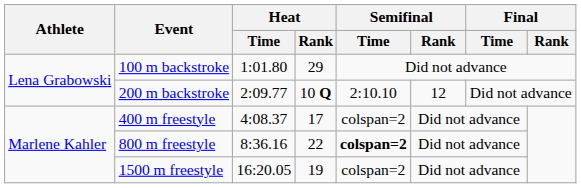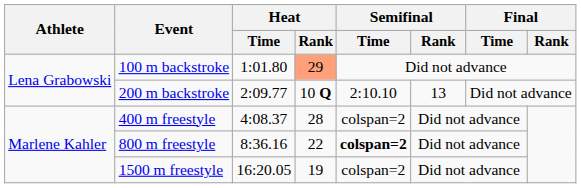(316, 67) no background -> (316, 67) lightsalmon background
(438, 93) 12 -> (438, 93) 13
(316, 118) 17 -> (316, 118) 28
